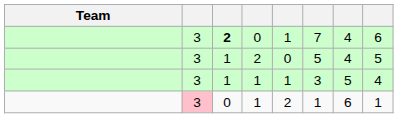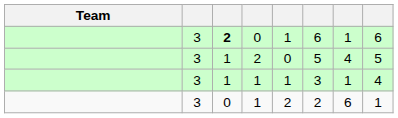(318, 37) 7 -> (318, 37) 6
(348, 37) 4 -> (348, 37) 1
(348, 81) 5 -> (348, 81) 1
(197, 102) pink background -> (197, 102) no background
(318, 102) 1 -> (318, 102) 2
